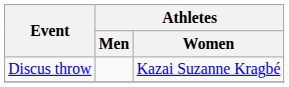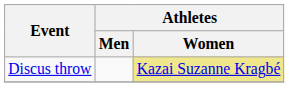(209, 69) no background -> (209, 69) khaki background
